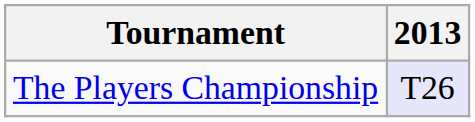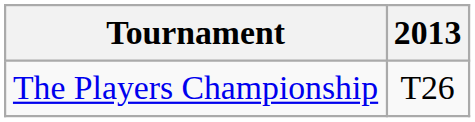(428, 88) lavender background -> (428, 88) no background
